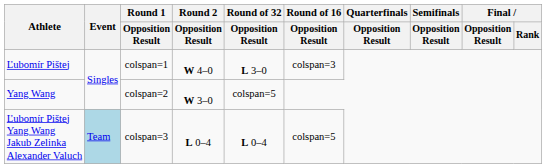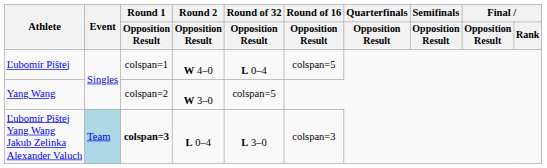(254, 71) L 3–0 -> (254, 71) L 0–4
(314, 65) colspan=3 -> (314, 65) colspan=5
(146, 137) normal -> (146, 137) bold
(254, 143) L 0–4 -> (254, 143) L 3–0
(314, 137) colspan=5 -> (314, 137) colspan=3
